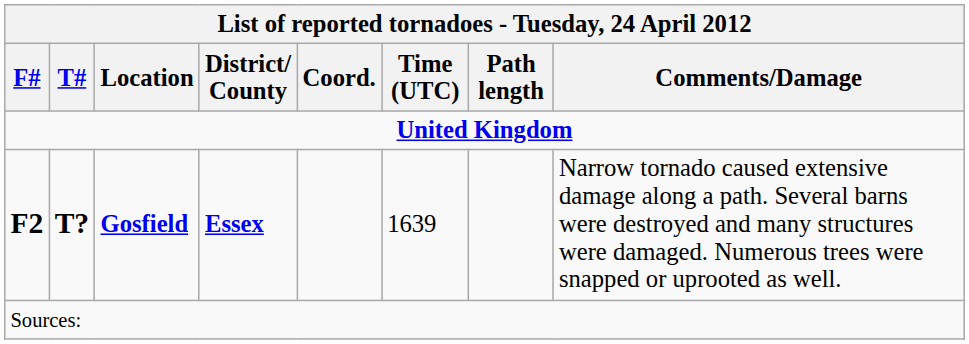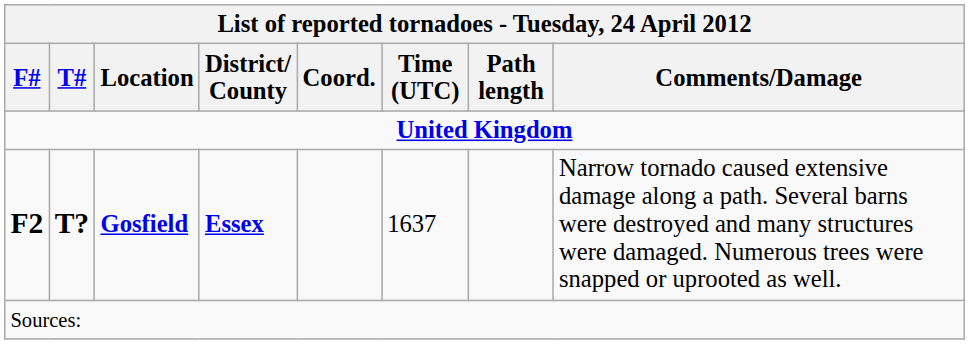(412, 224) 1639 -> (412, 224) 1637
